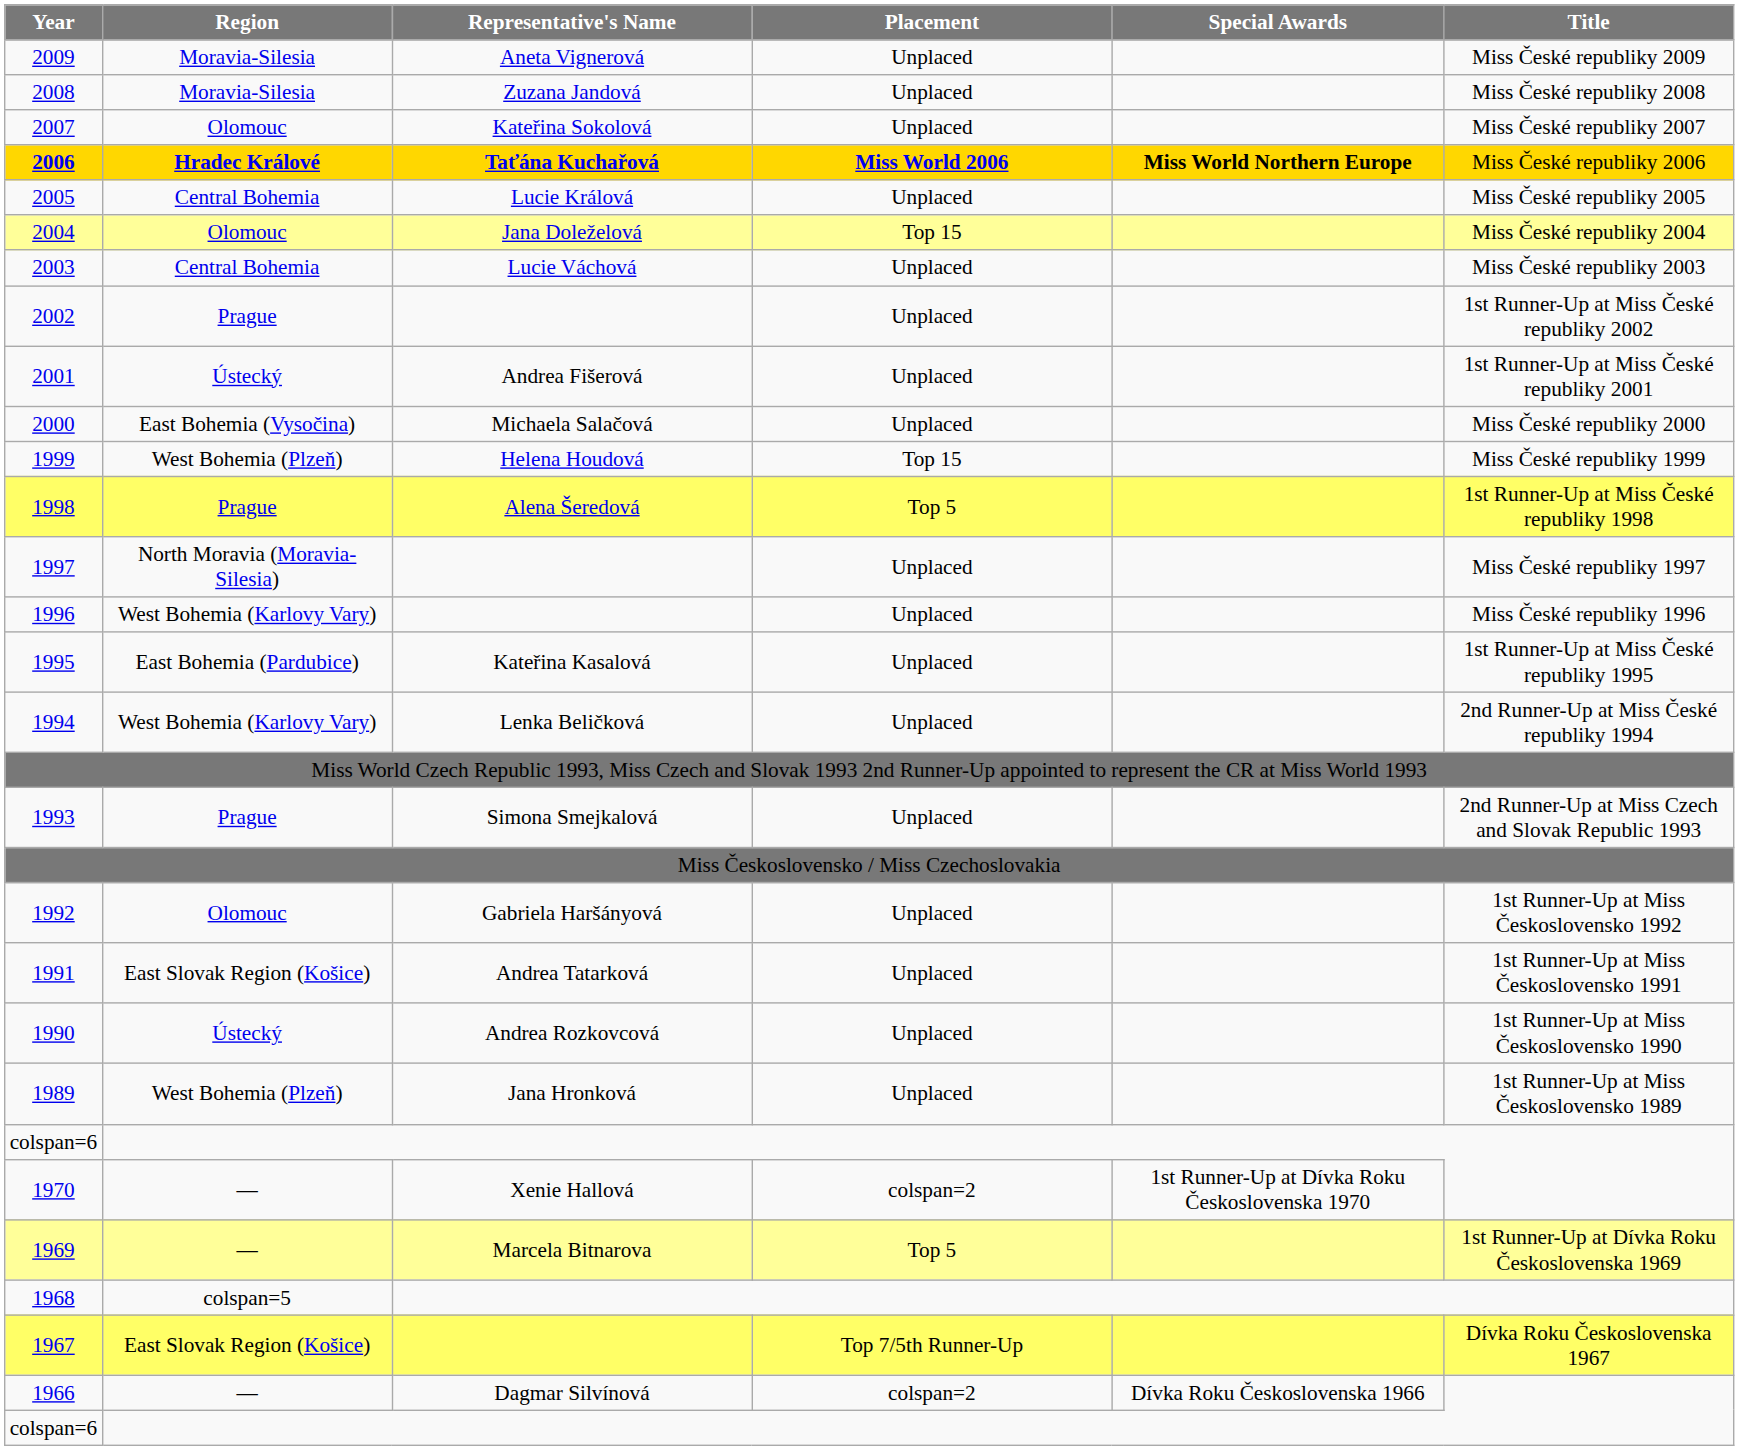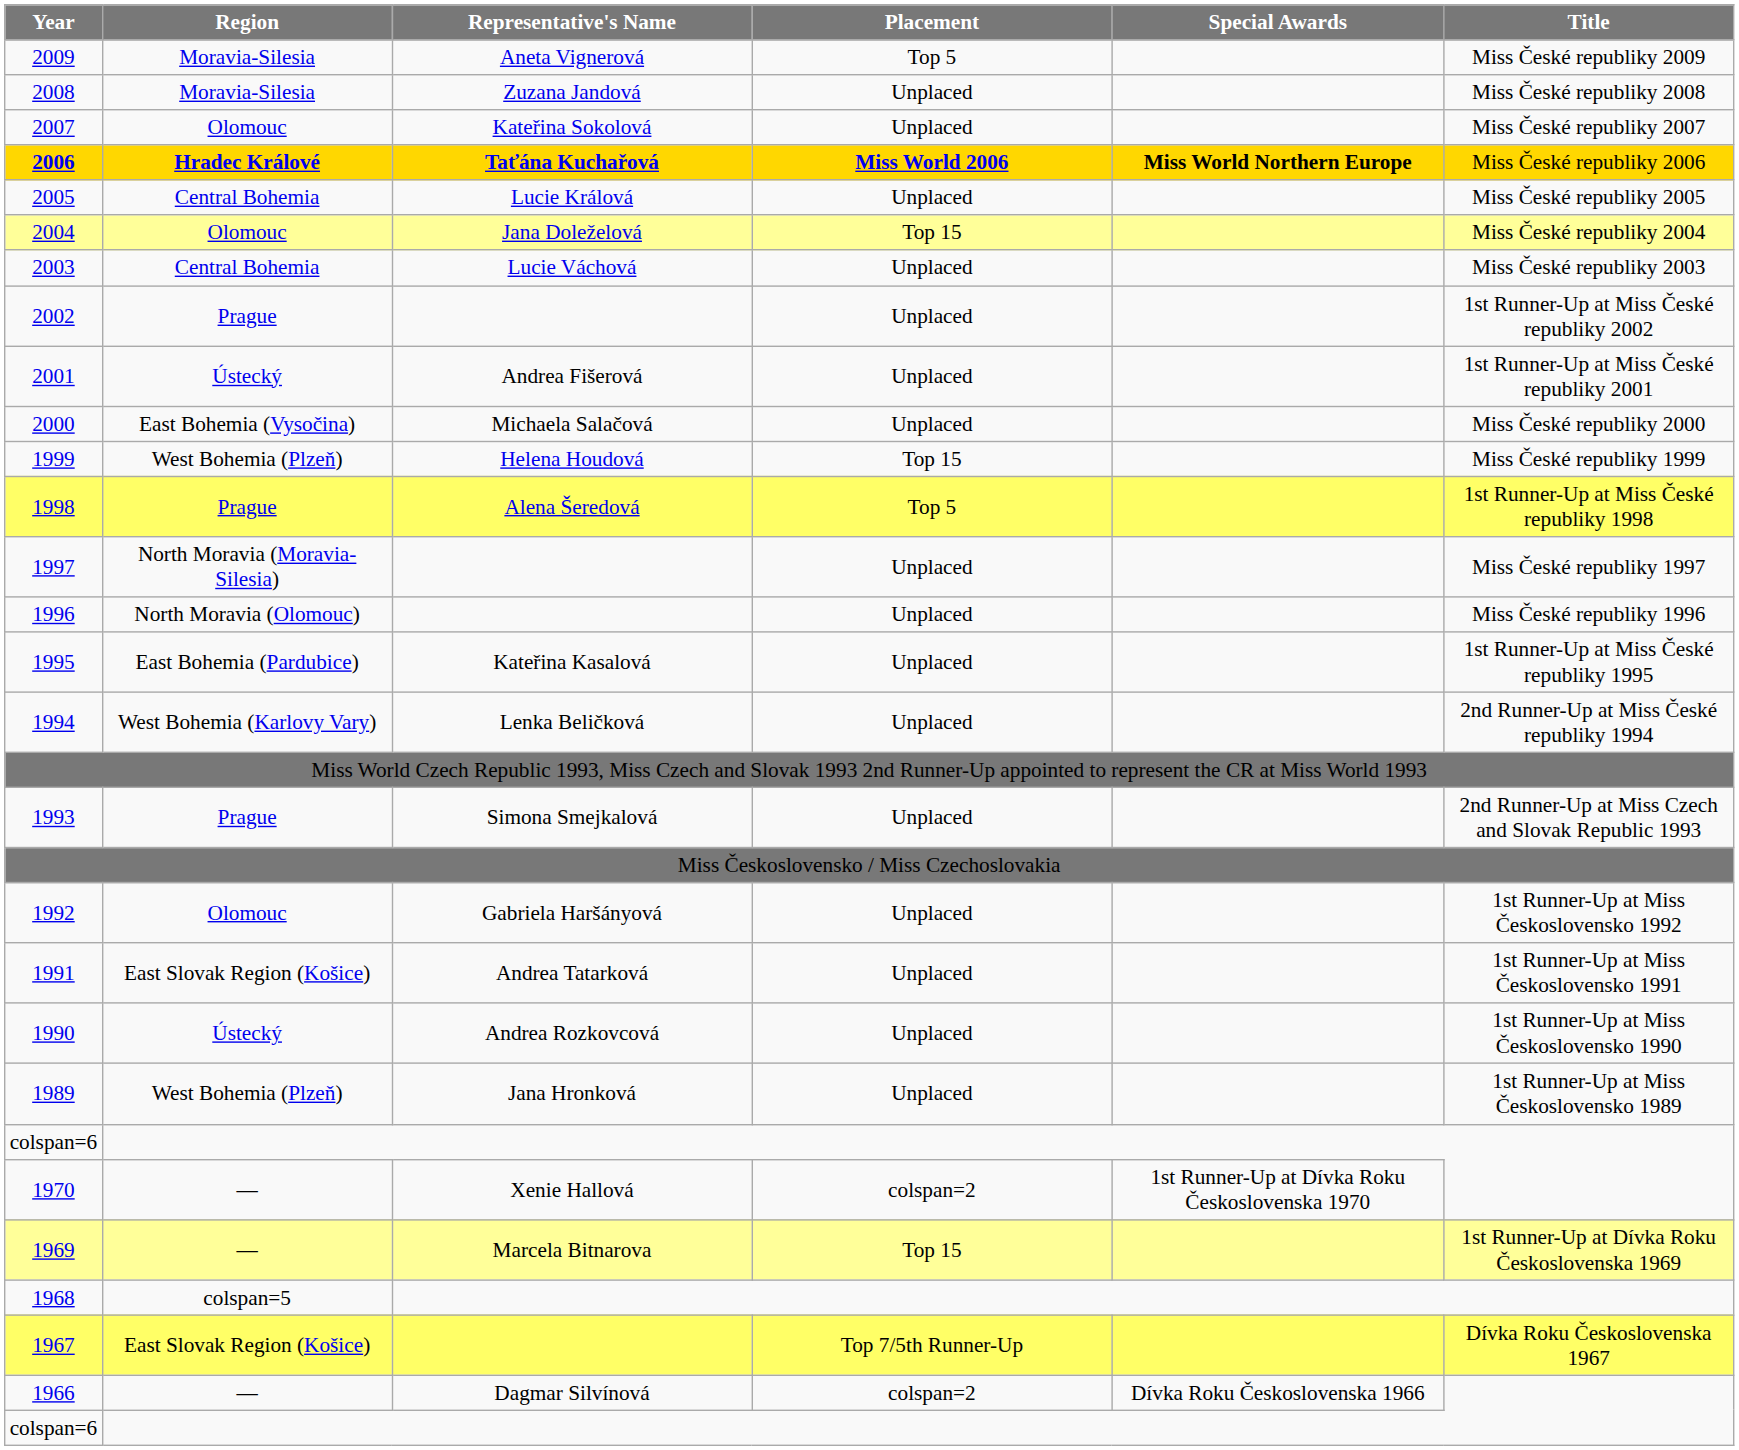(932, 57) Unplaced -> (932, 57) Top 5
(247, 614) West Bohemia (Karlovy Vary) -> (247, 614) North Moravia (Olomouc)
(932, 1249) Top 5 -> (932, 1249) Top 15
